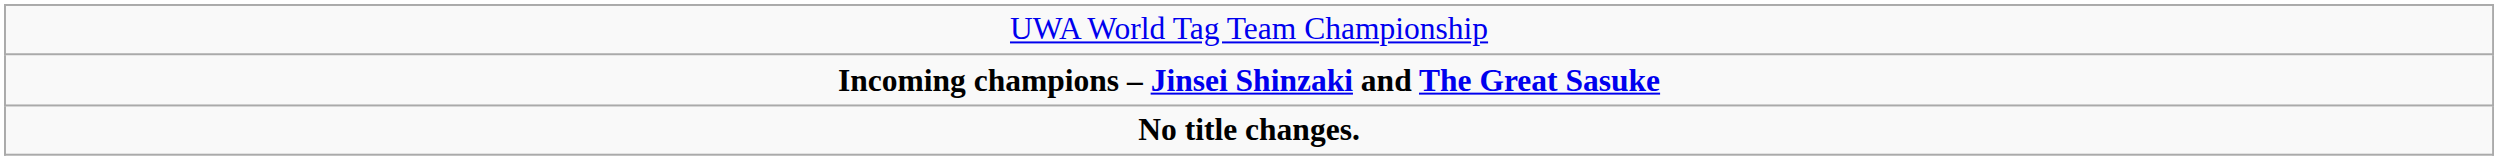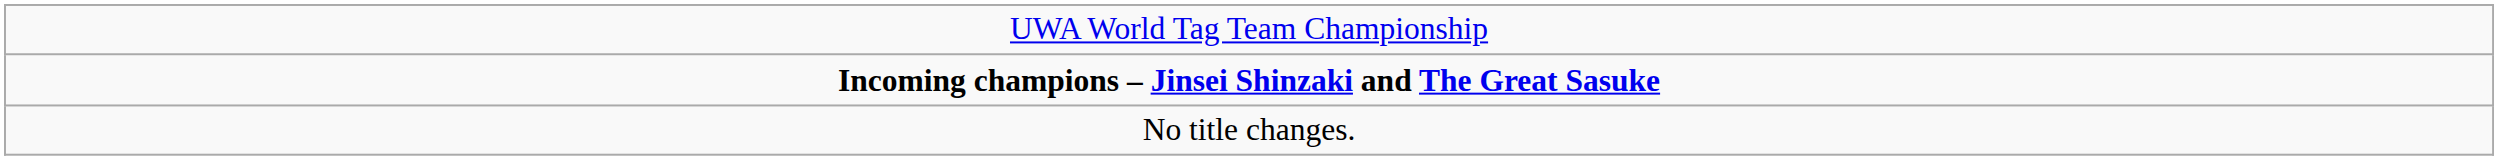(1249, 129) bold -> (1249, 129) normal
